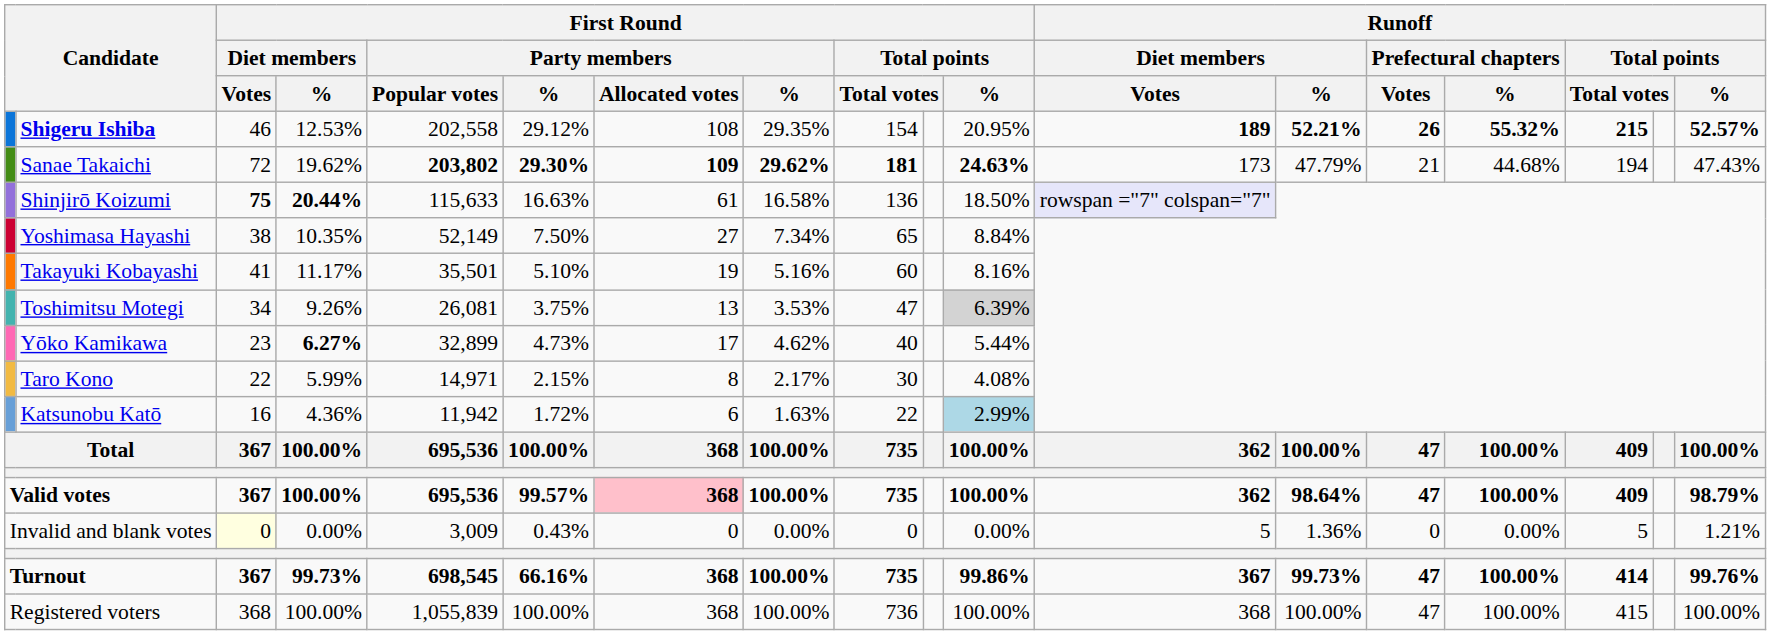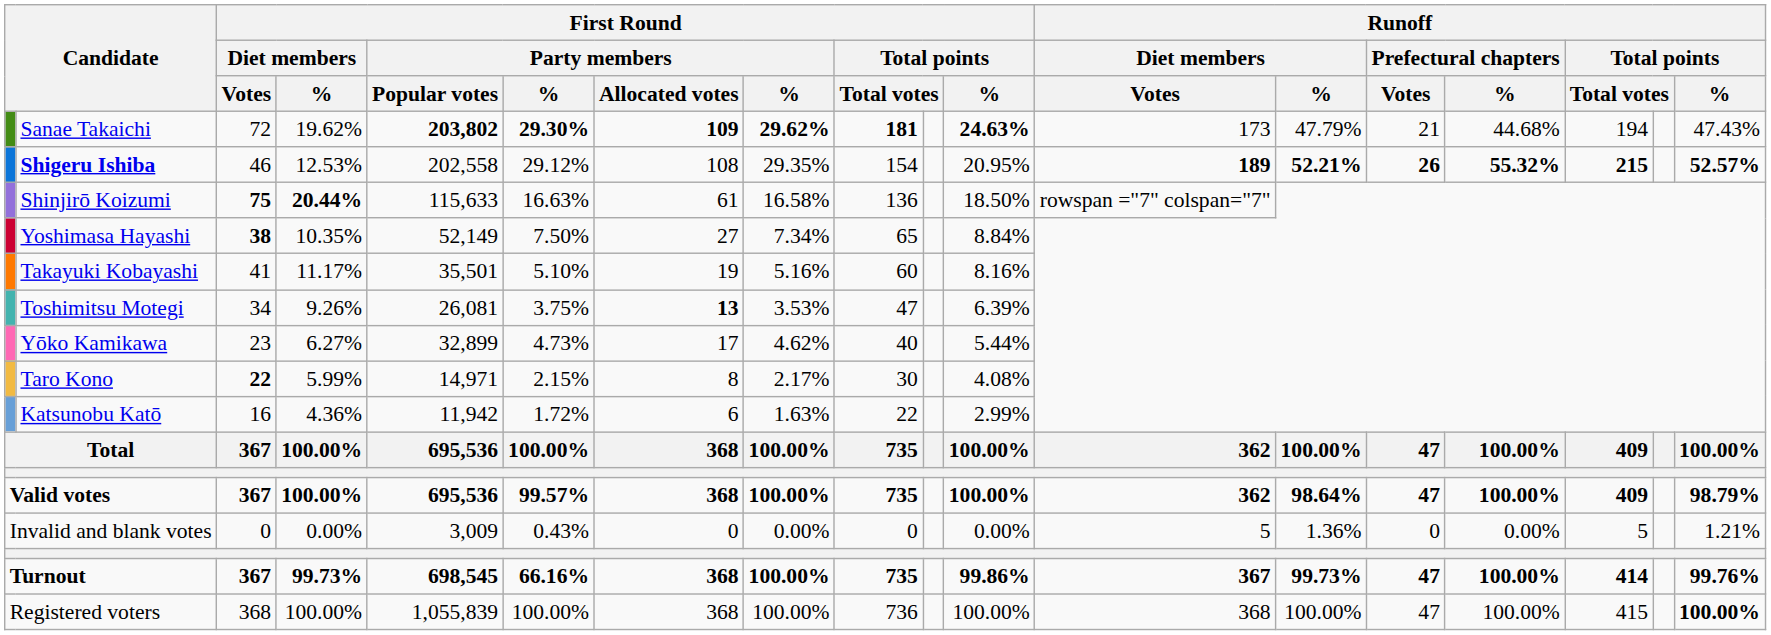rows swapped: (88, 129) <-> (86, 164)
(1155, 200) lavender background -> (1155, 200) no background
(260, 236) normal -> (260, 236) bold
(728, 307) normal -> (728, 307) bold
(1002, 307) lightgrey background -> (1002, 307) no background
(332, 342) bold -> (334, 342) normal
(260, 378) normal -> (260, 378) bold
(1002, 413) lightblue background -> (1002, 413) no background
(722, 495) pink background -> (722, 495) no background
(266, 530) lightyellow background -> (266, 530) no background
(1721, 611) normal -> (1719, 611) bold
